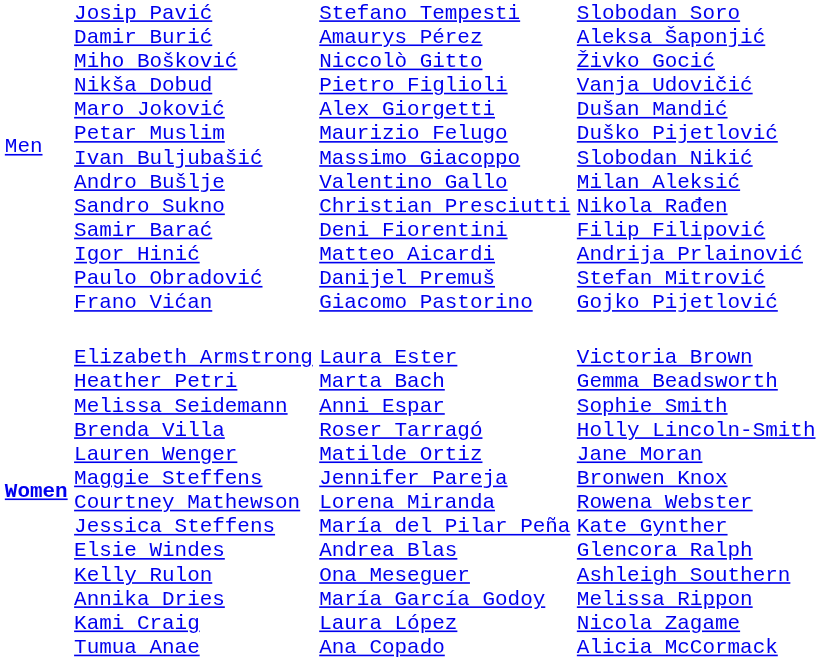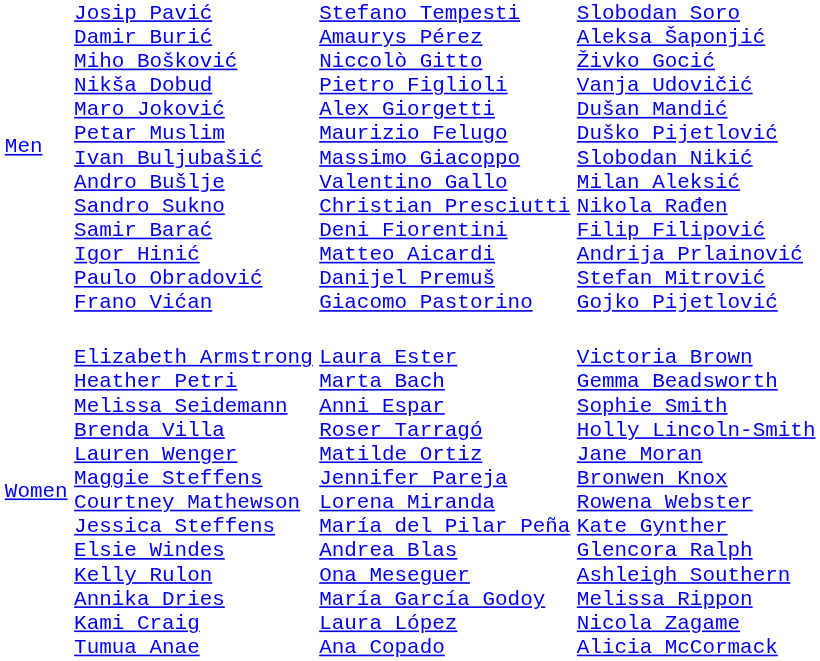(36, 490) bold -> (36, 490) normal
